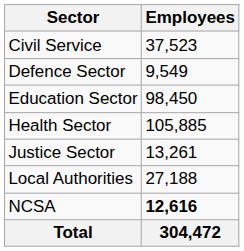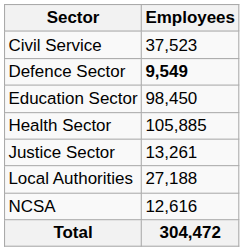(167, 71) normal -> (167, 71) bold
(171, 206) bold -> (171, 206) normal
